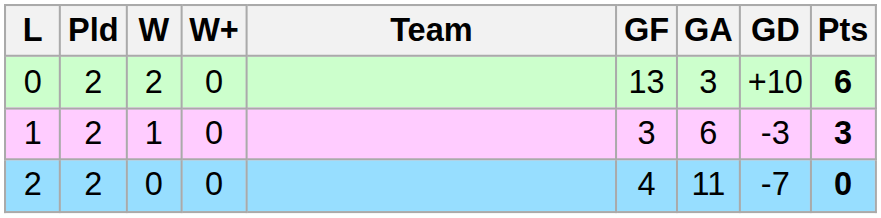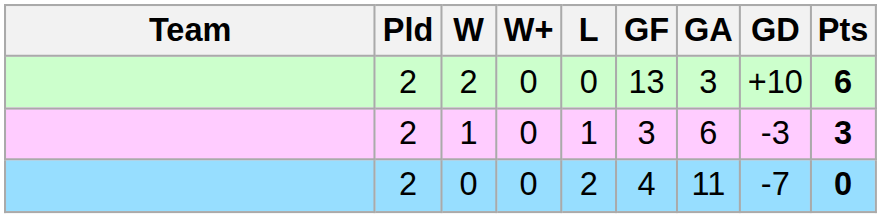columns swapped: (431, 30) <-> (33, 30)
